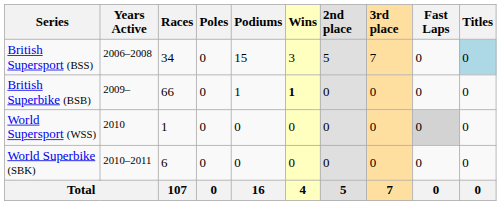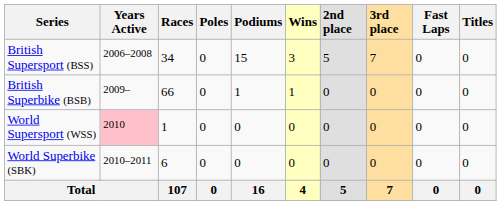(466, 57) lightblue background -> (466, 57) no background
(292, 92) bold -> (292, 92) normal
(114, 124) no background -> (114, 124) pink background
(419, 127) lightgrey background -> (419, 127) no background
